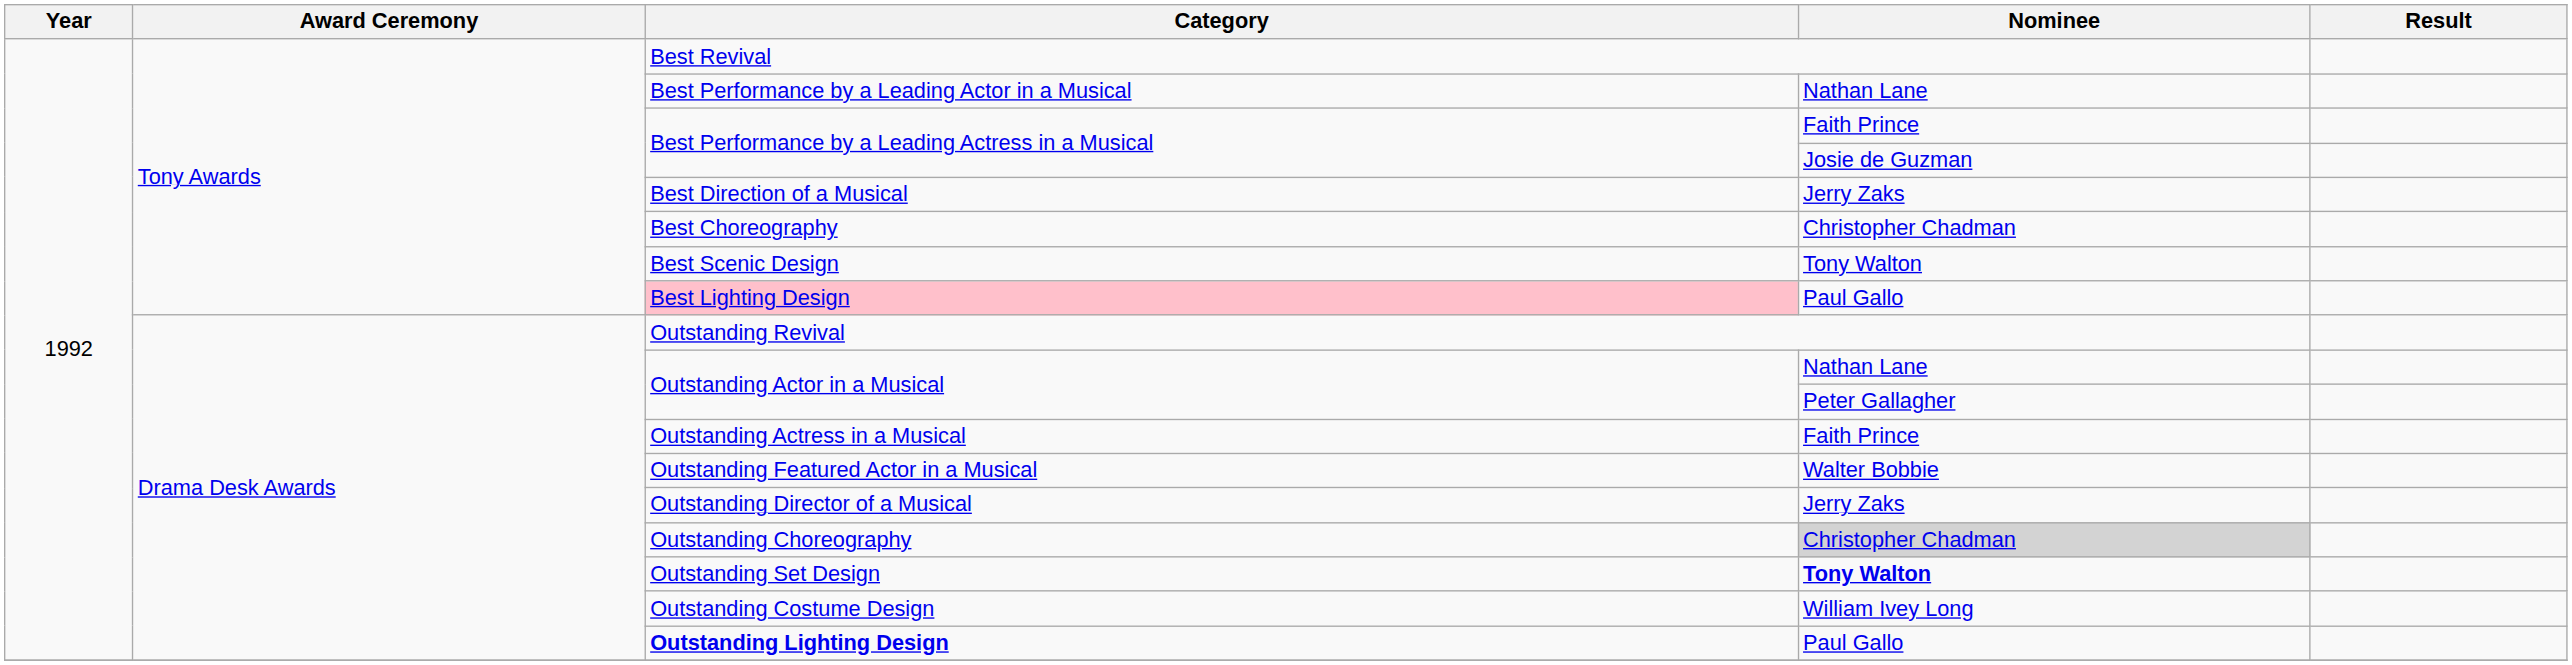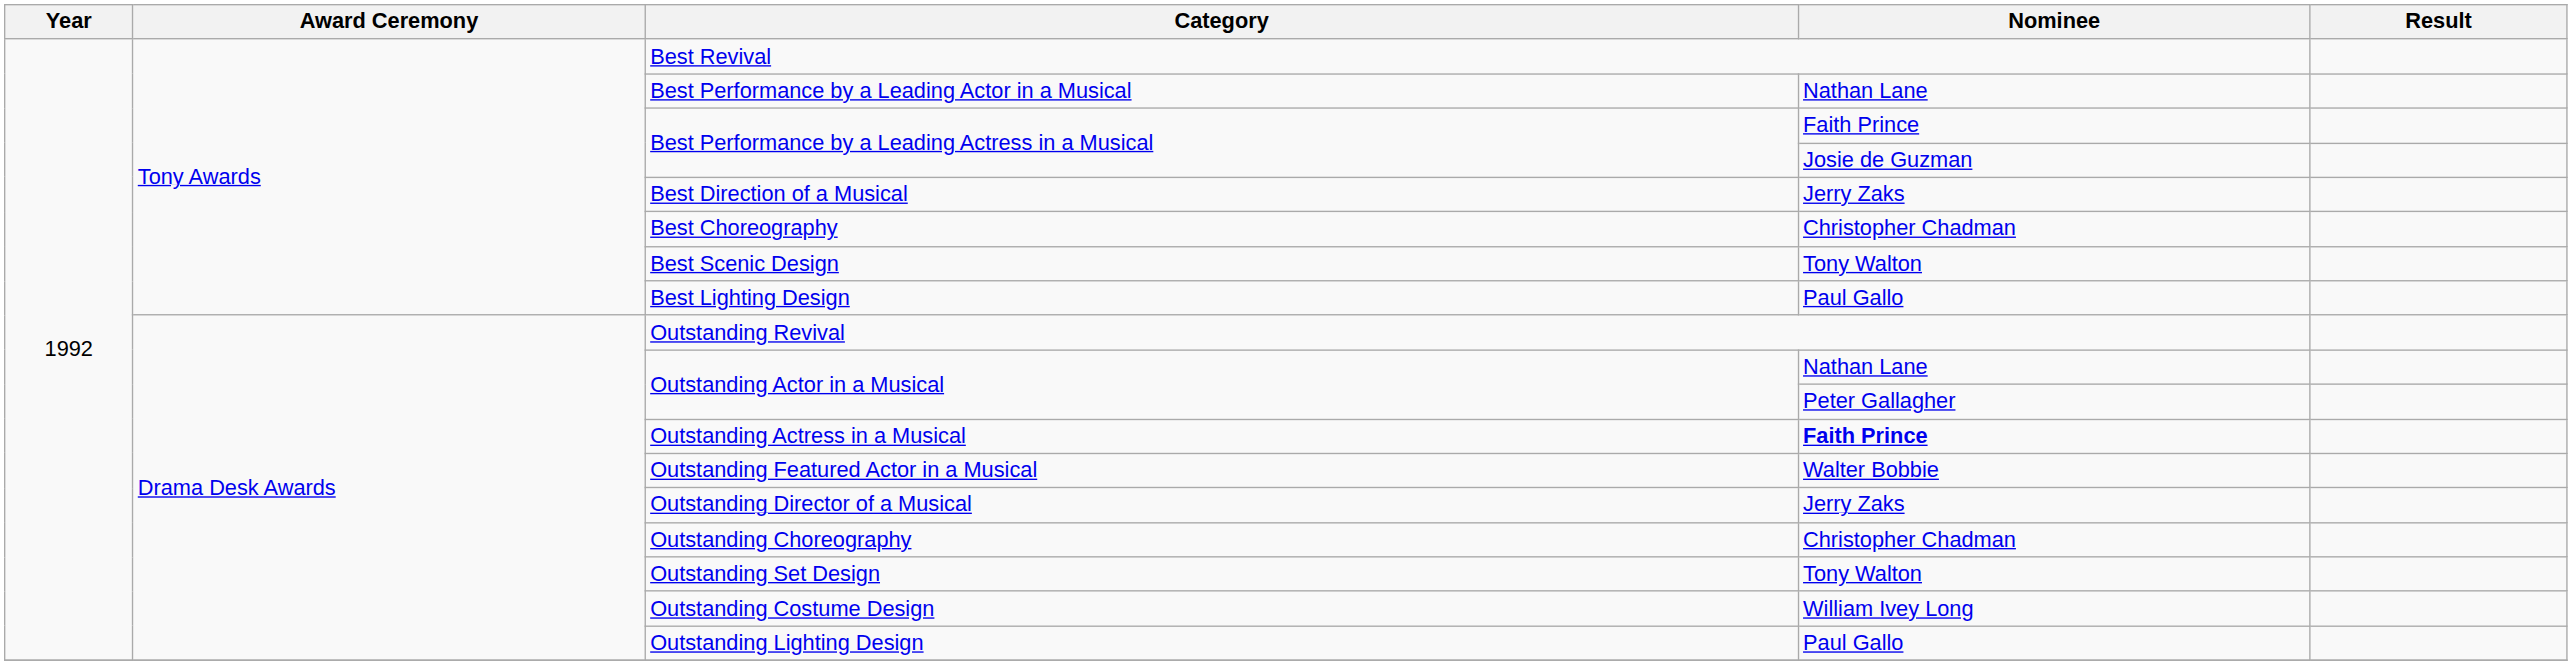(750, 297) pink background -> (750, 297) no background
(1861, 435) normal -> (1865, 435) bold
(1909, 539) lightgrey background -> (1909, 539) no background
(1867, 573) bold -> (1863, 573) normal
(799, 642) bold -> (787, 642) normal
